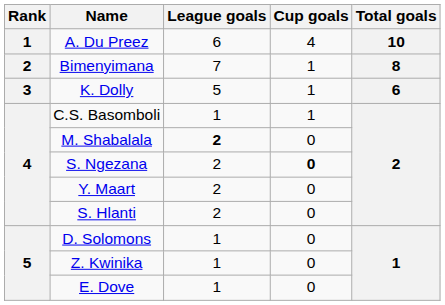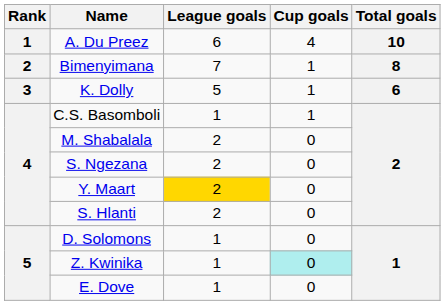(217, 139) bold -> (217, 139) normal
(311, 164) bold -> (311, 164) normal
(217, 189) no background -> (217, 189) gold background
(311, 262) no background -> (311, 262) paleturquoise background
